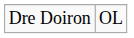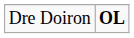(111, 18) normal -> (112, 18) bold
